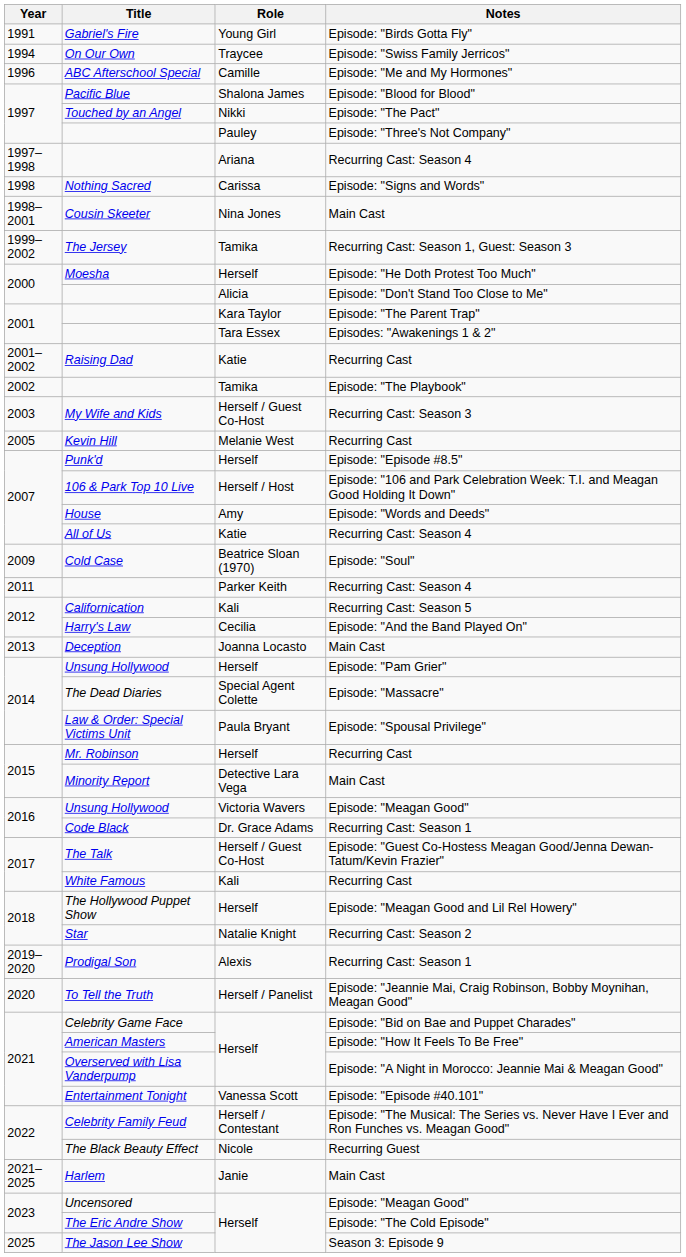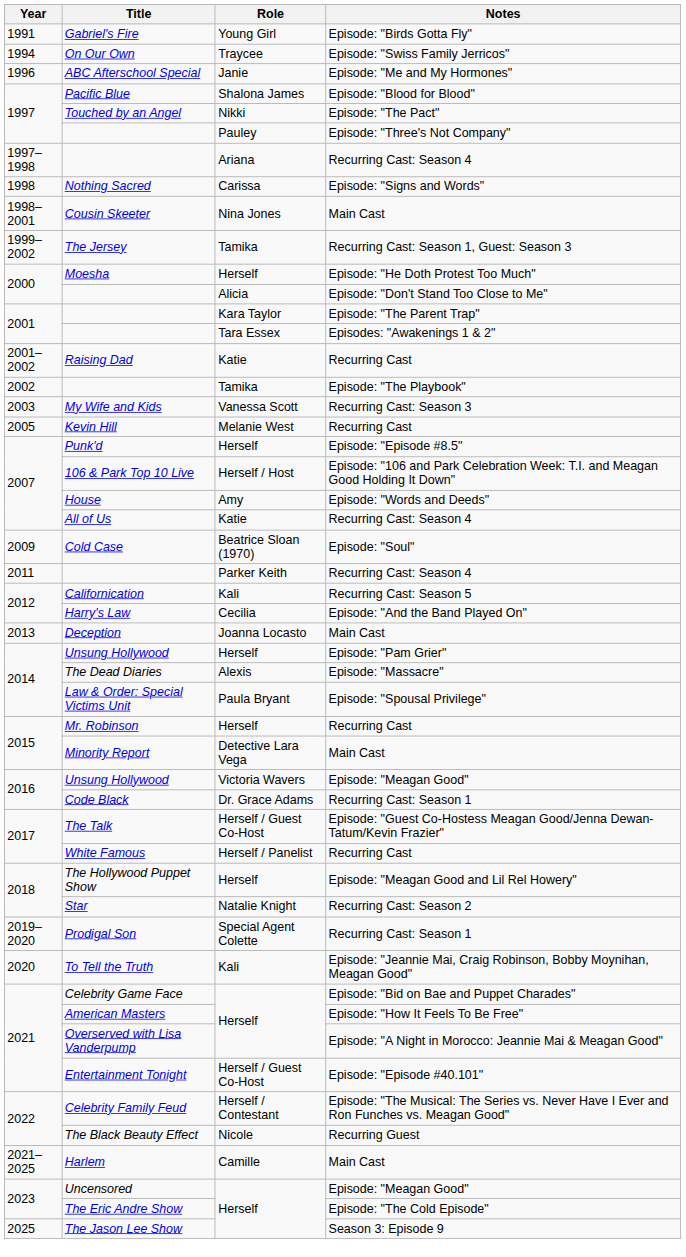(239, 73) Camille -> (233, 73) Janie
(260, 414) Herself / Guest Co-Host -> (258, 407) Vanessa Scott
(256, 693) Special Agent Colette -> (235, 672) Alexis
(229, 881) Kali -> (265, 853) Herself / Panelist
(235, 961) Alexis -> (256, 933) Special Agent Colette
(265, 995) Herself / Panelist -> (229, 967) Kali
(258, 1095) Vanessa Scott -> (260, 1074) Herself / Guest Co-Host
(233, 1176) Janie -> (239, 1162) Camille
